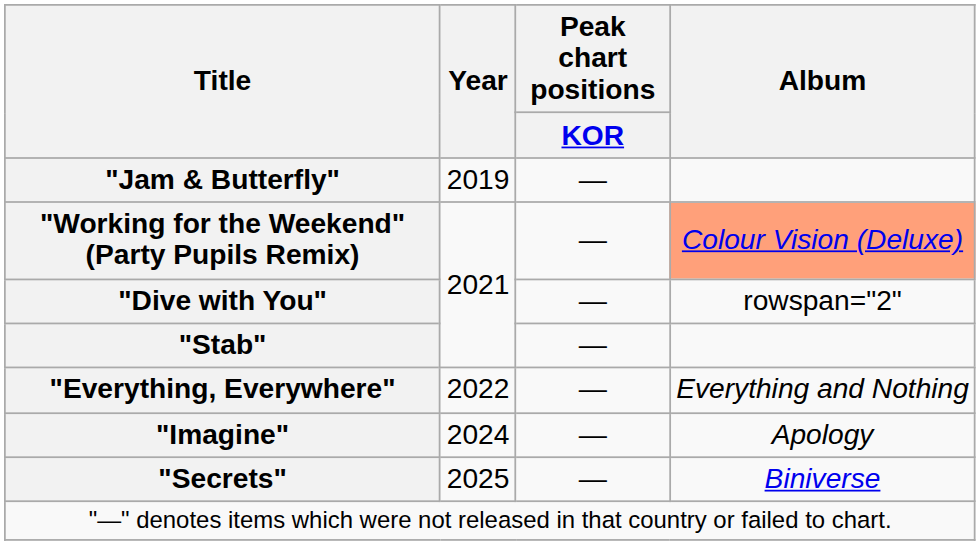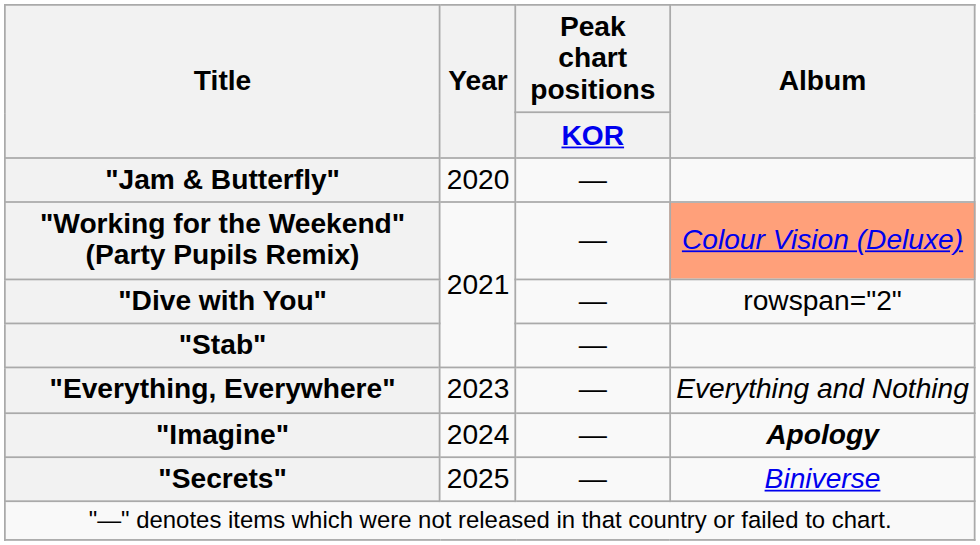(478, 179) 2019 -> (478, 179) 2020
(478, 389) 2022 -> (478, 389) 2023
(823, 434) normal -> (823, 434) bold
